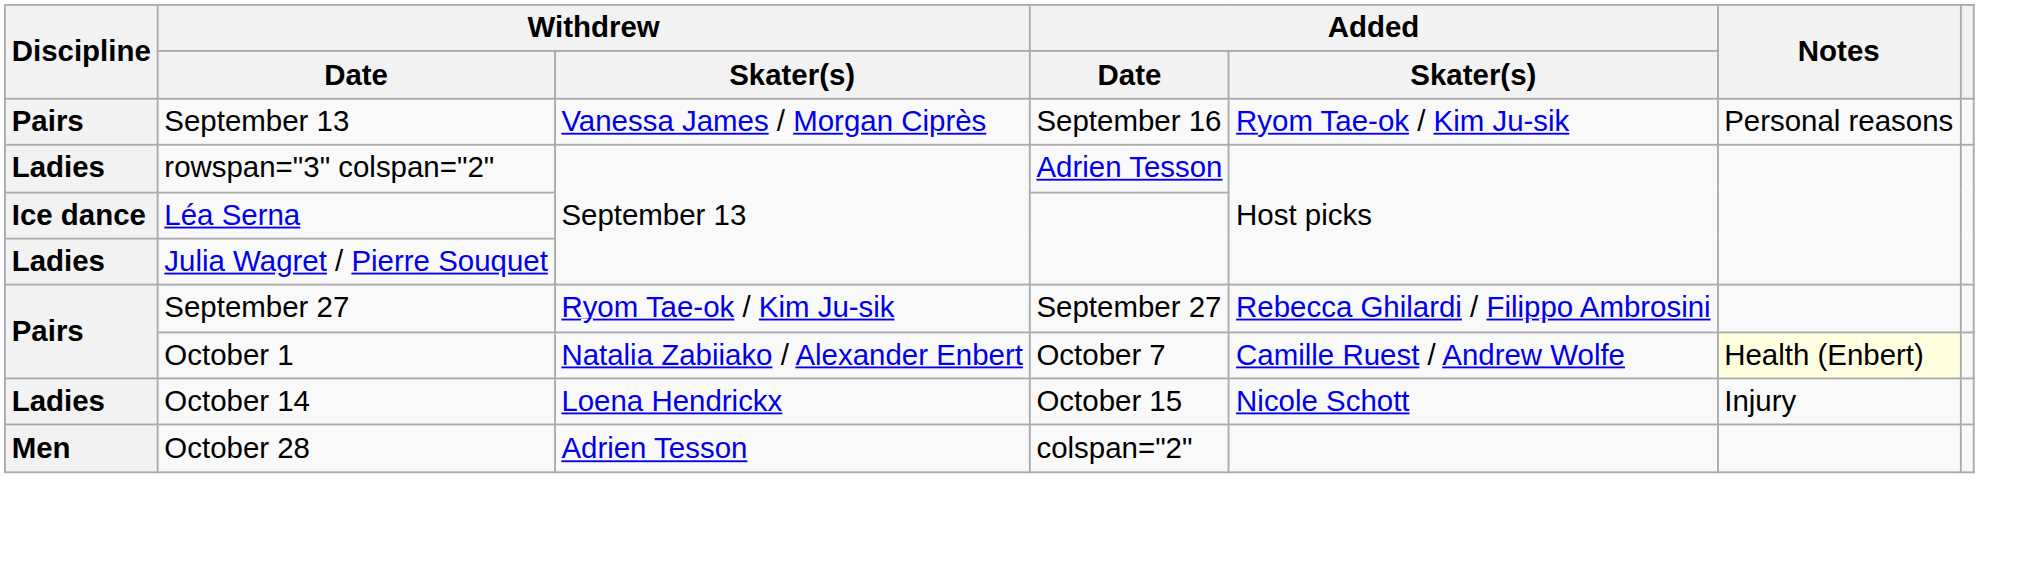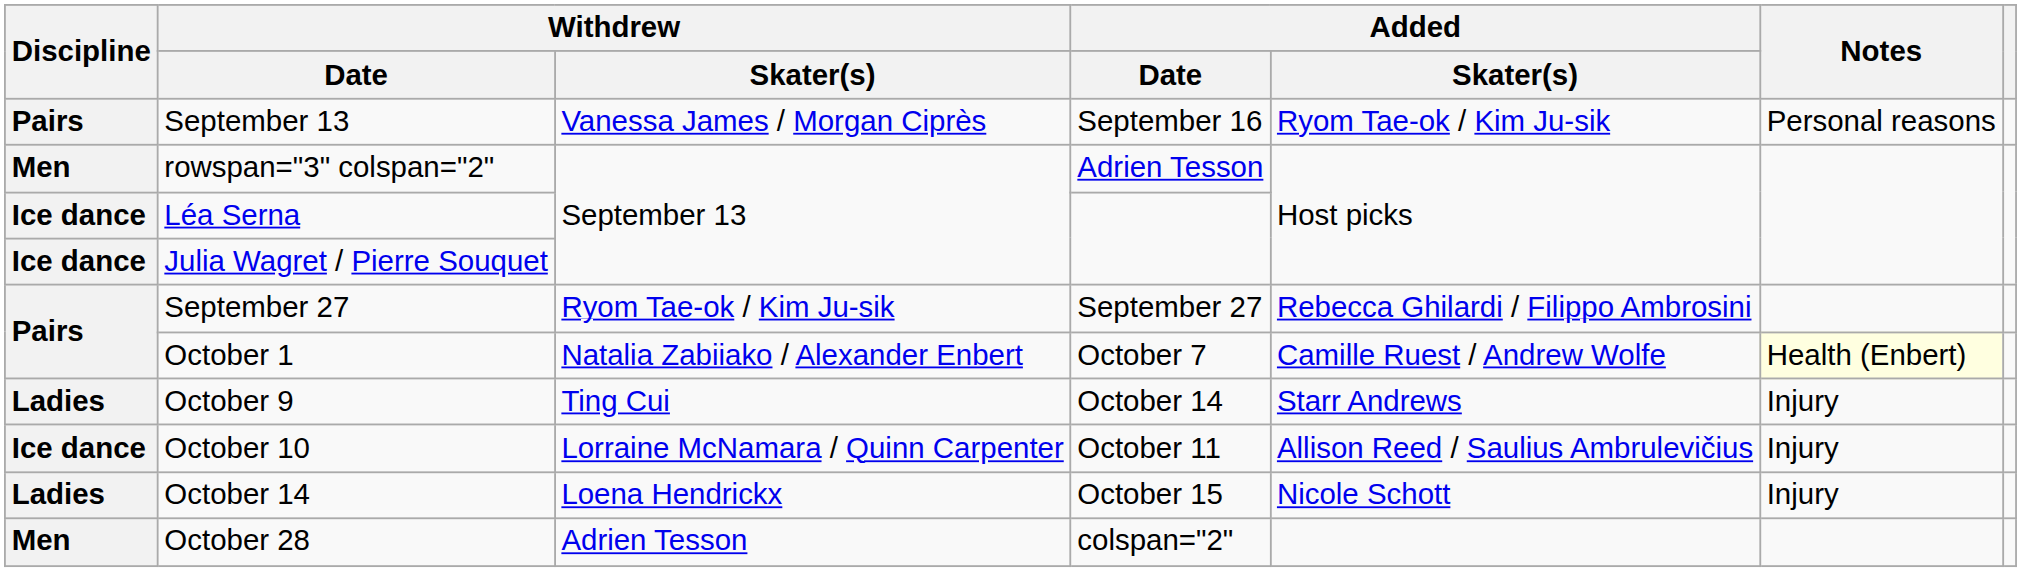(58, 167) Ladies -> (41, 167) Men
(58, 261) Ladies -> (79, 261) Ice dance
+ row: (229, 401)
+ row: (237, 448)
